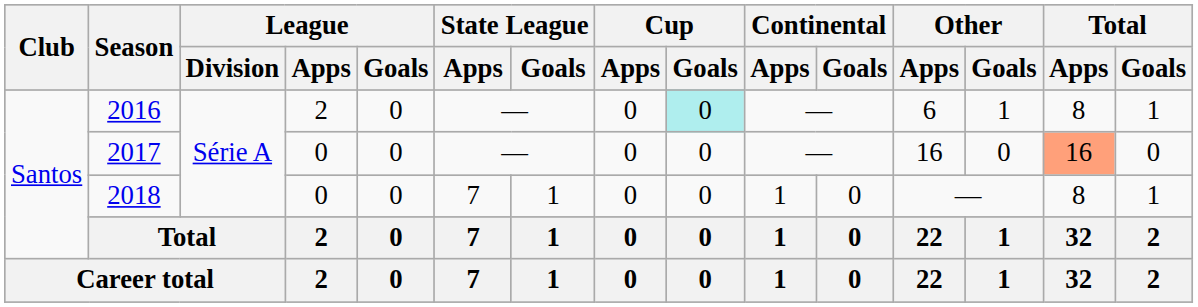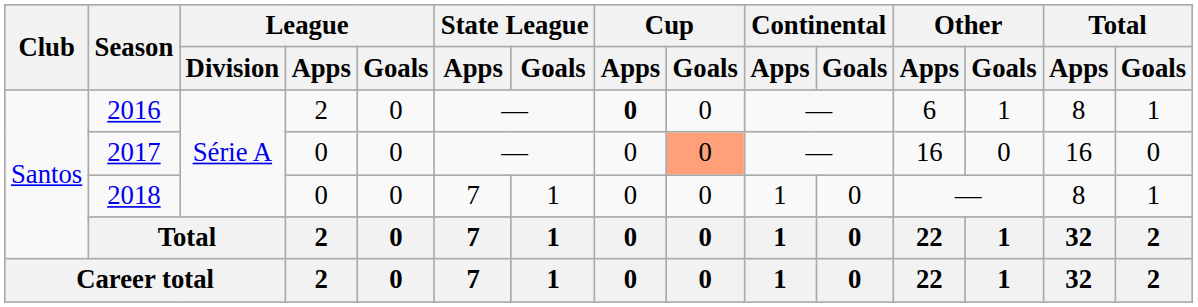(631, 110) normal -> (631, 110) bold
(705, 110) paleturquoise background -> (705, 110) no background
(705, 152) no background -> (705, 152) lightsalmon background
(1079, 152) lightsalmon background -> (1079, 152) no background
